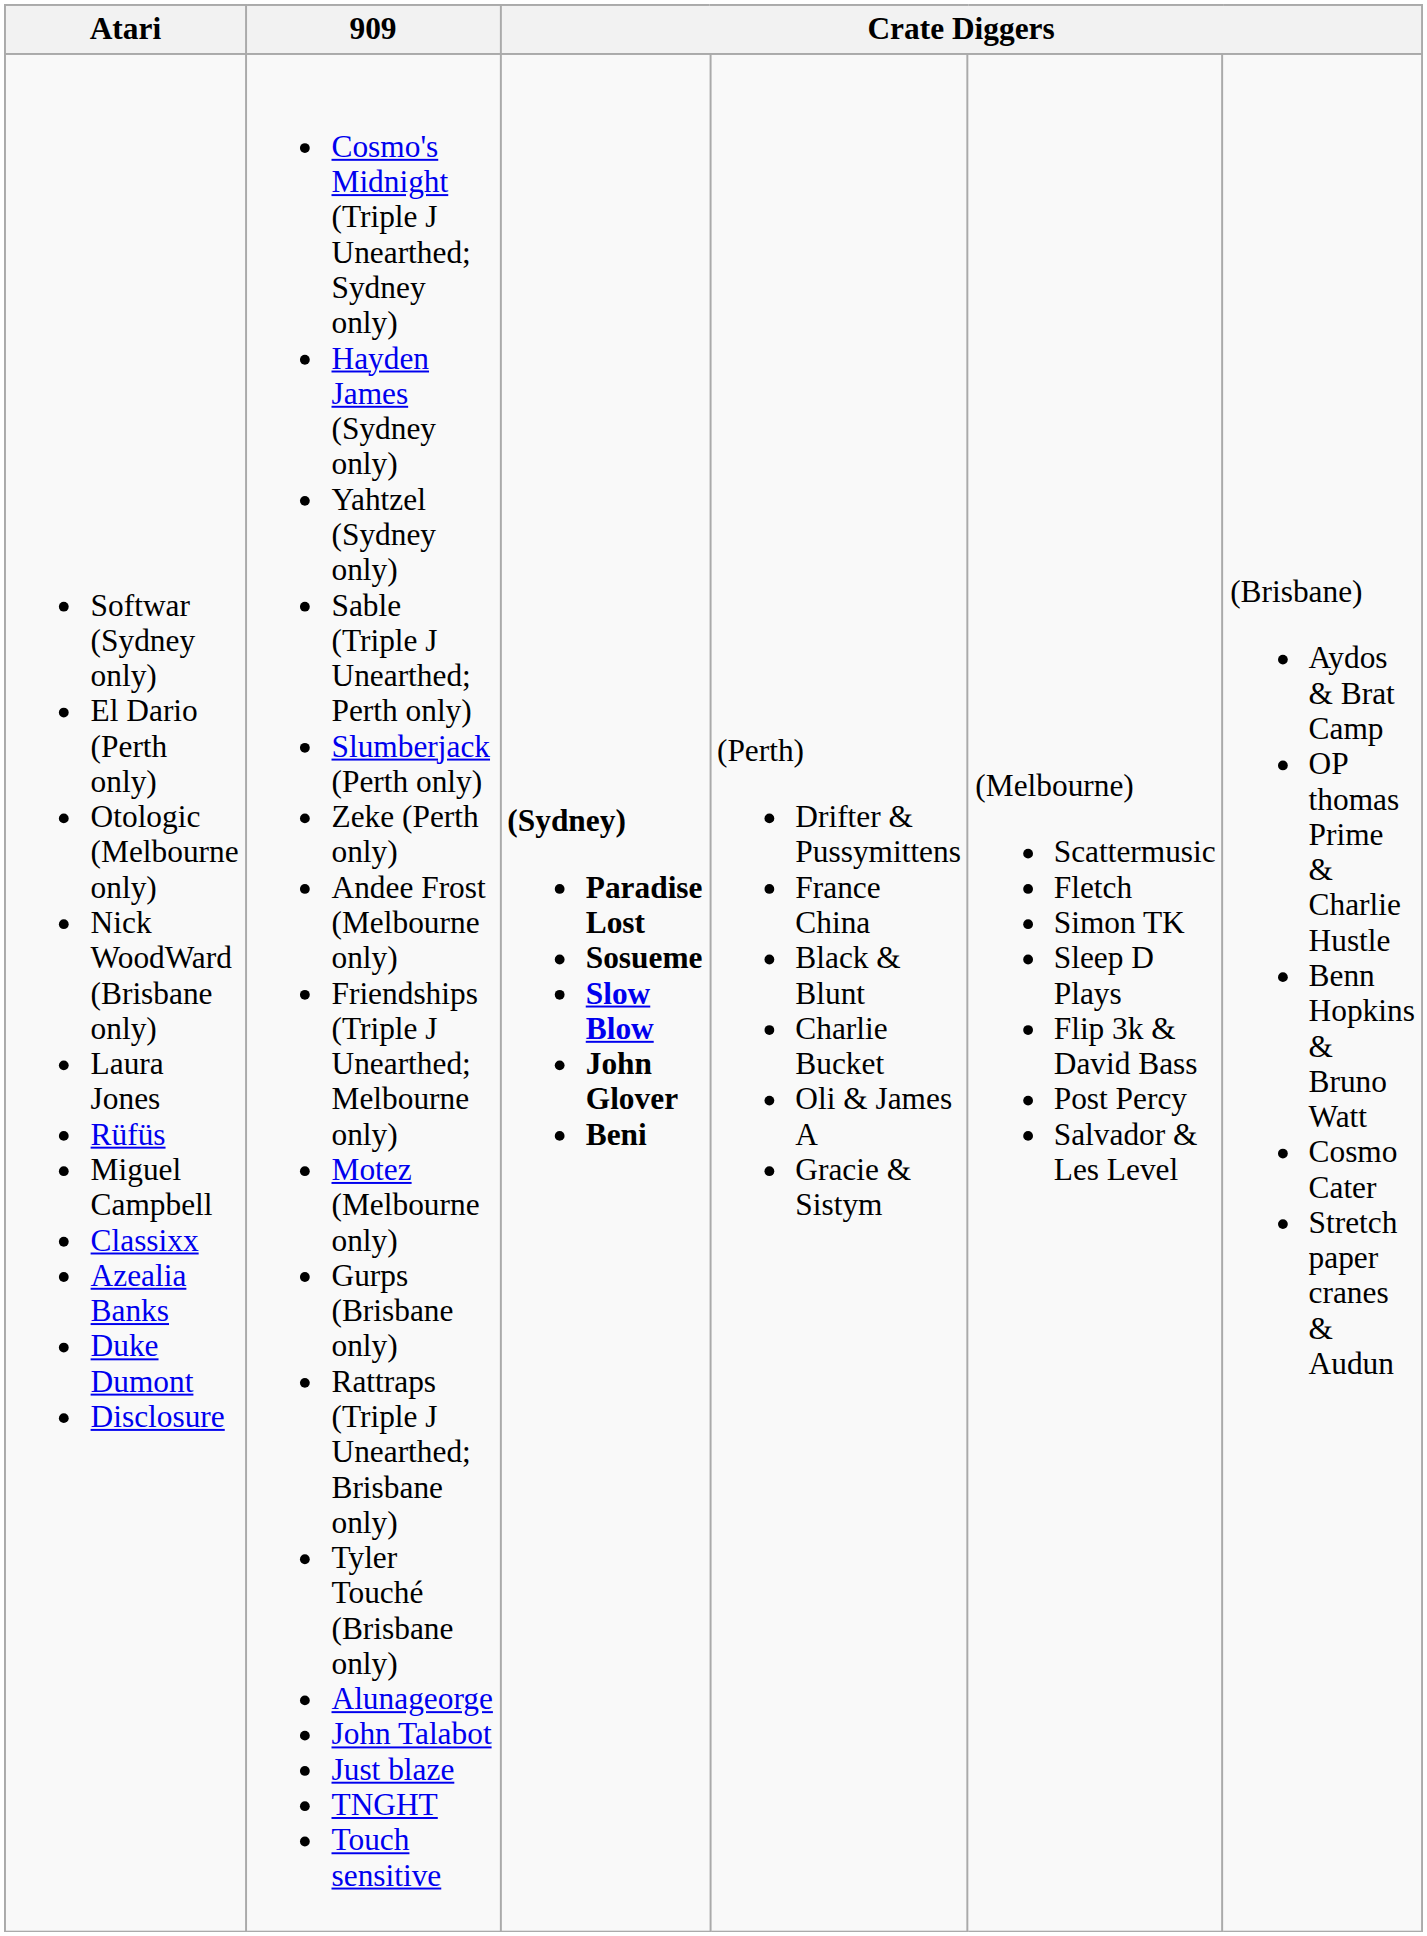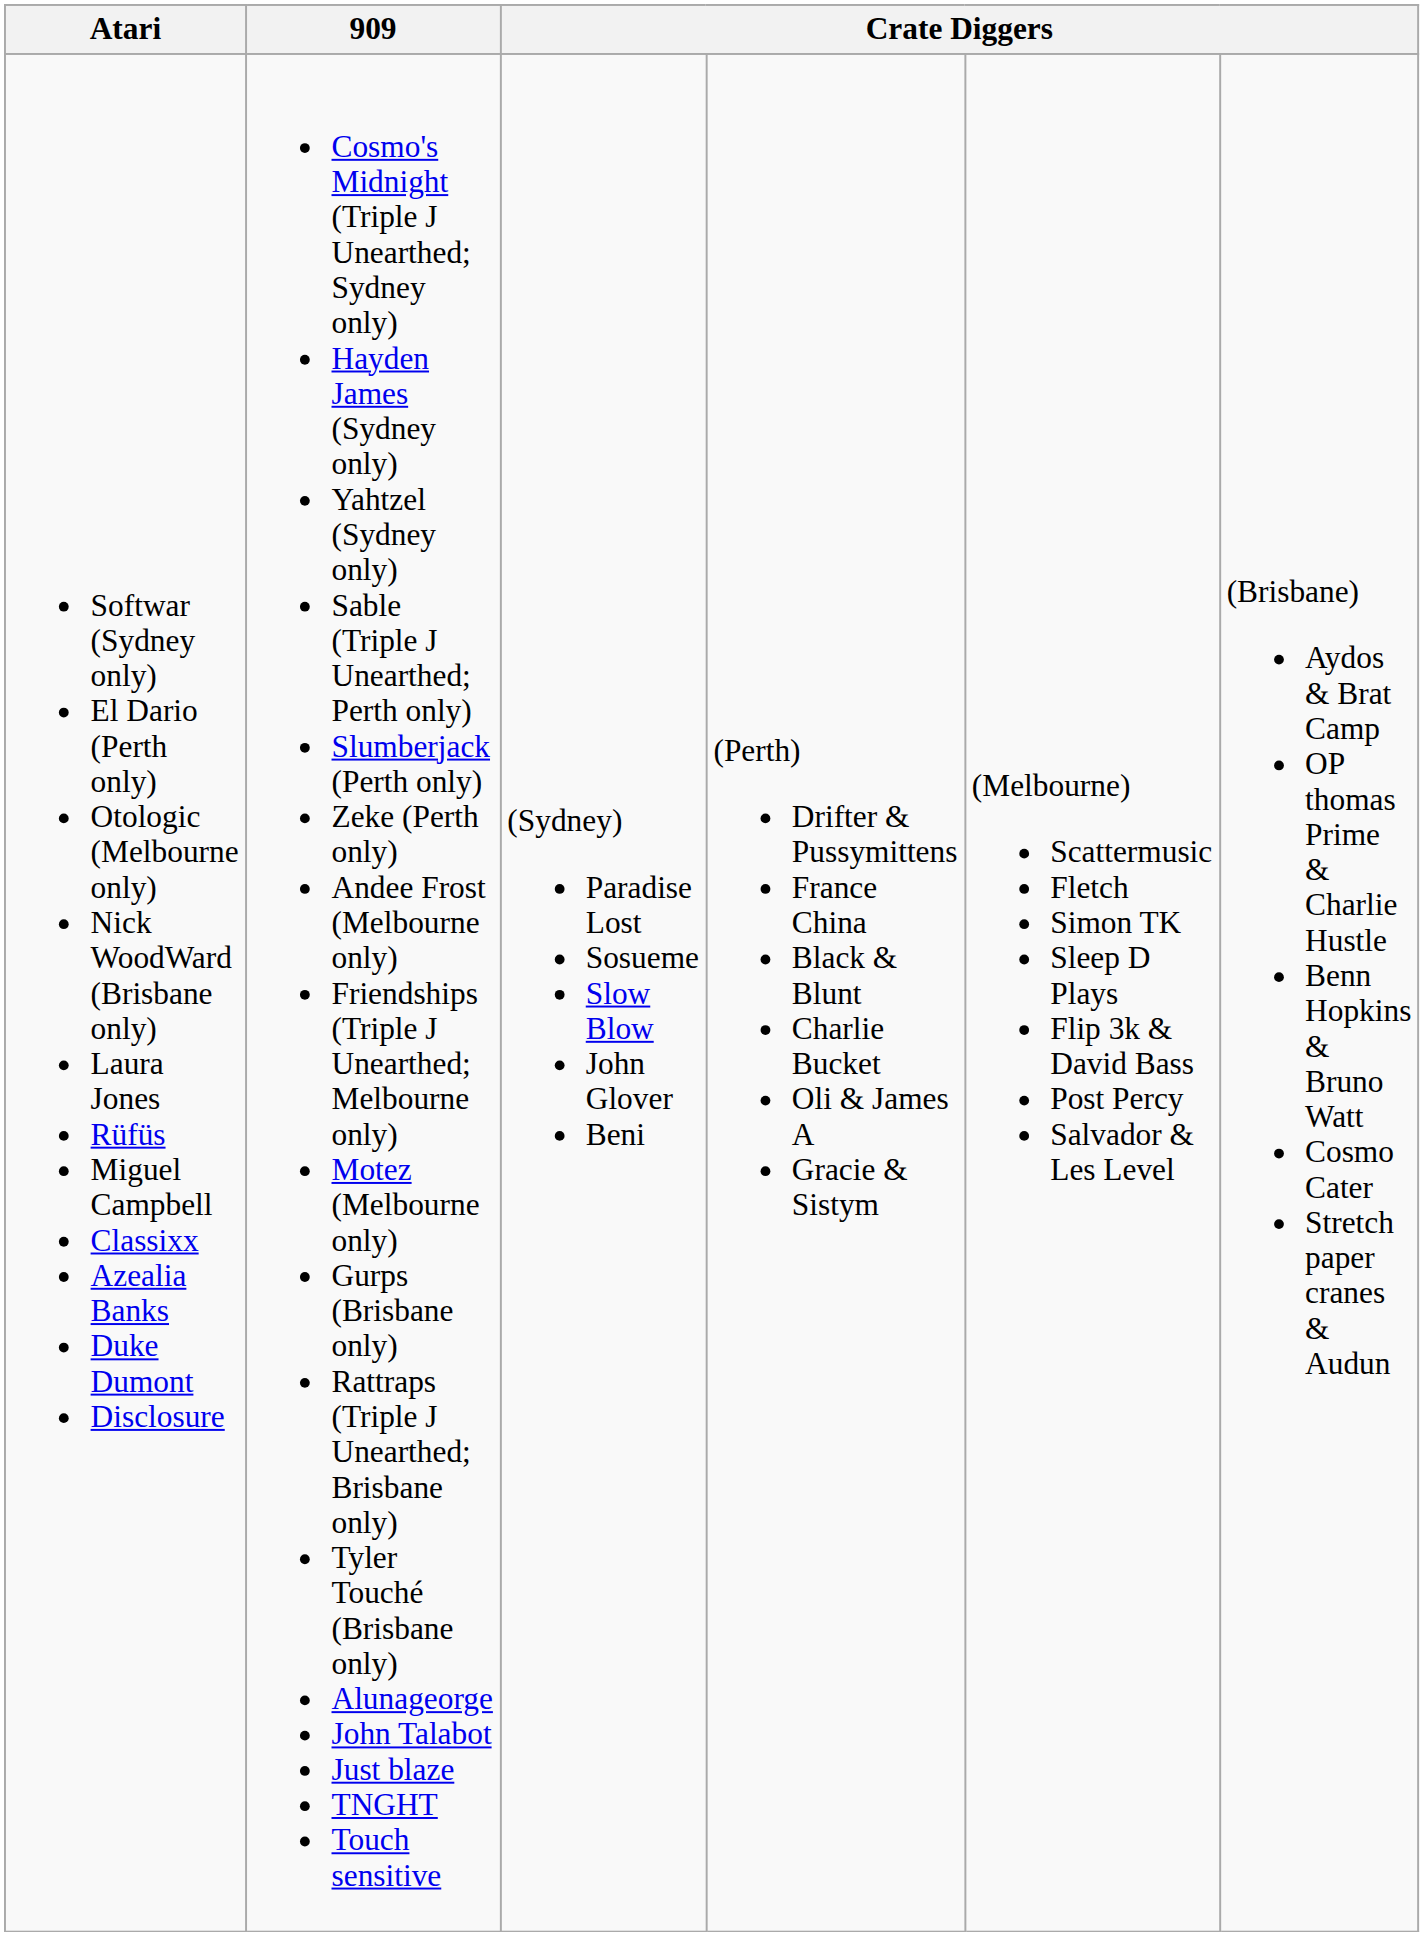(605, 977) bold -> (603, 977) normal
